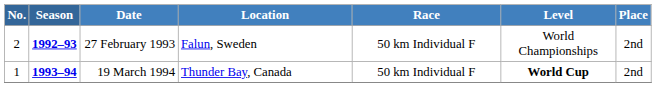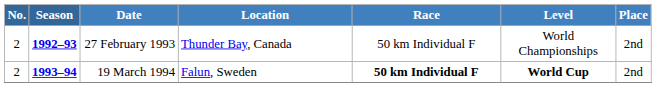(219, 43) Falun, Sweden -> (236, 43) Thunder Bay, Canada
(17, 72) 1 -> (17, 72) 2
(236, 72) Thunder Bay, Canada -> (219, 72) Falun, Sweden
(426, 72) normal -> (426, 72) bold
